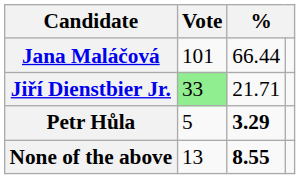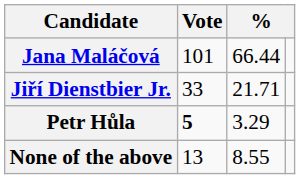(193, 88) lightgreen background -> (193, 88) no background
(187, 122) normal -> (187, 122) bold
(251, 122) bold -> (251, 122) normal
(251, 156) bold -> (251, 156) normal
